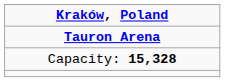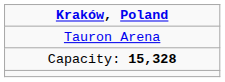(112, 37) bold -> (112, 37) normal
